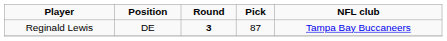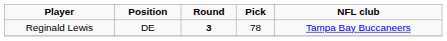(256, 28) 87 -> (256, 28) 78
